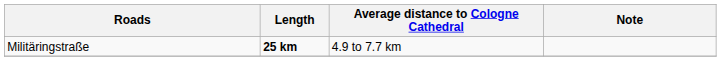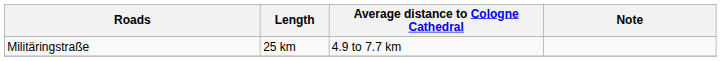(280, 46) bold -> (280, 46) normal
